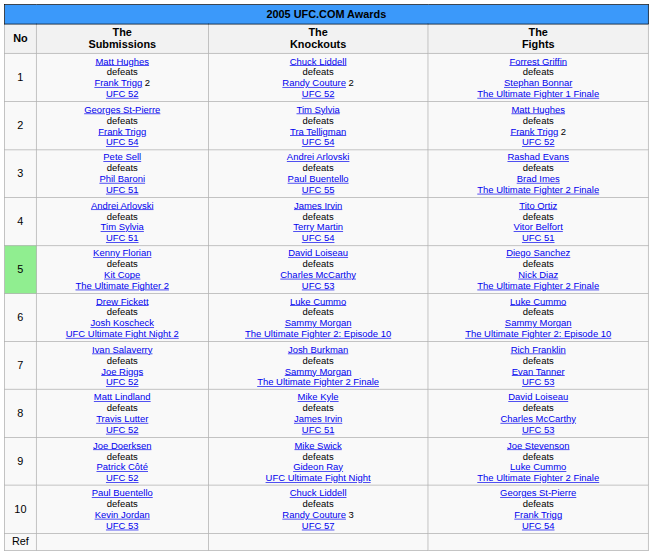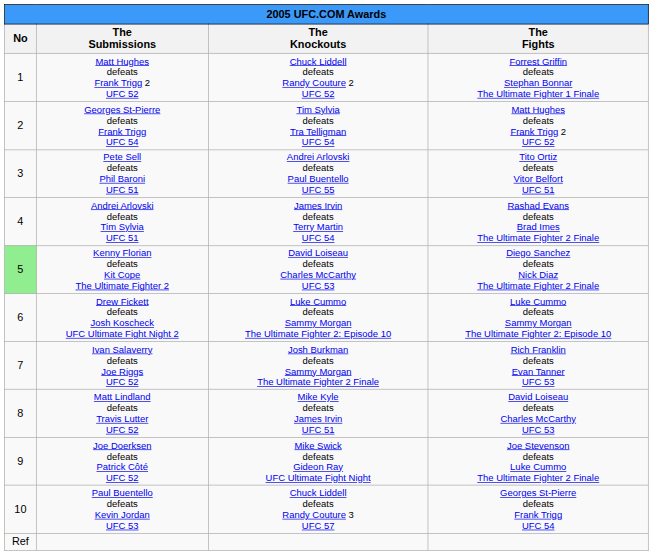(538, 174) Rashad Evans defeats Brad Imes The Ultimate Fighter 2 Finale -> (538, 174) Tito Ortiz defeats Vitor Belfort UFC 51
(538, 221) Tito Ortiz defeats Vitor Belfort UFC 51 -> (538, 221) Rashad Evans defeats Brad Imes The Ultimate Fighter 2 Finale
